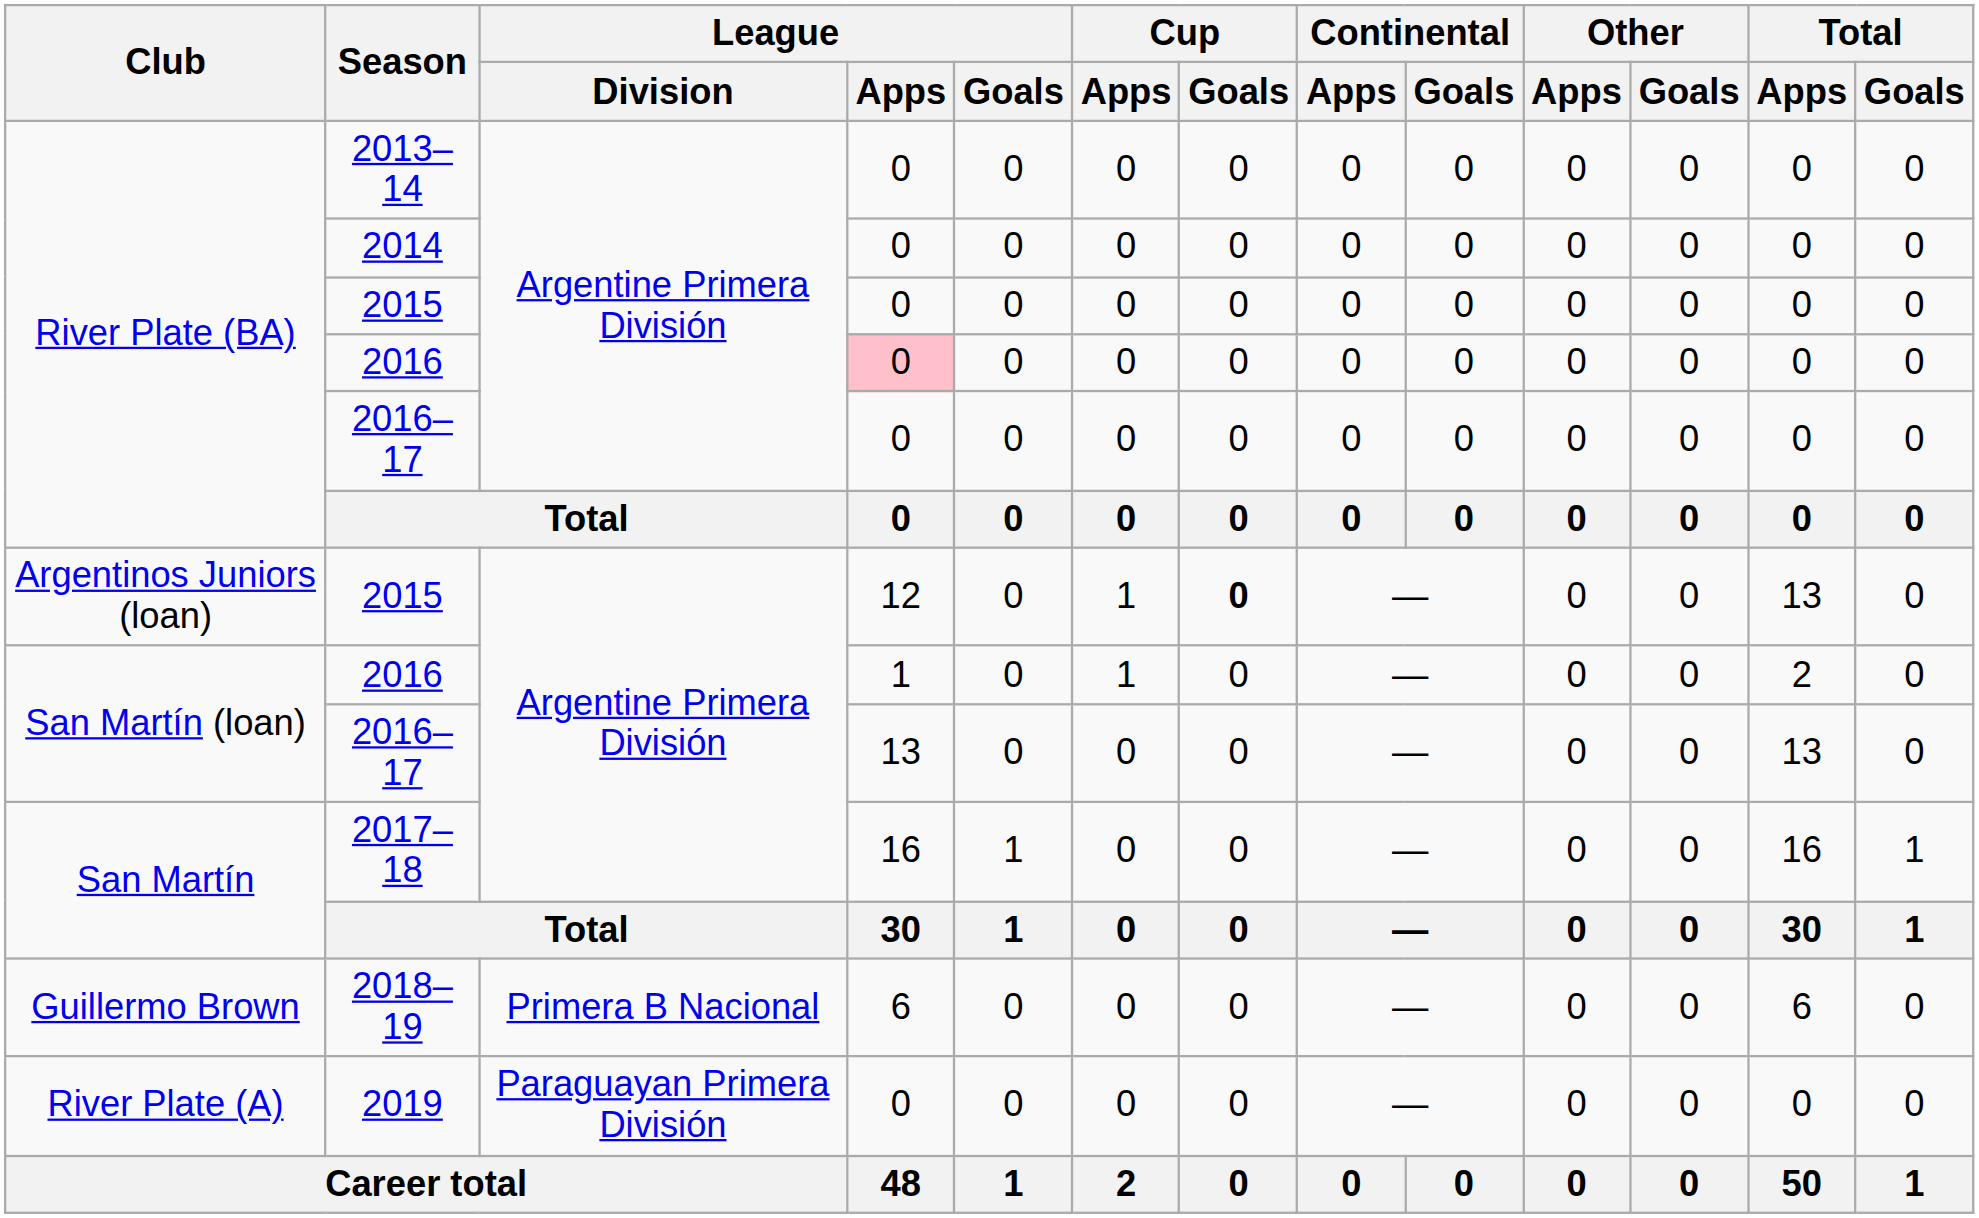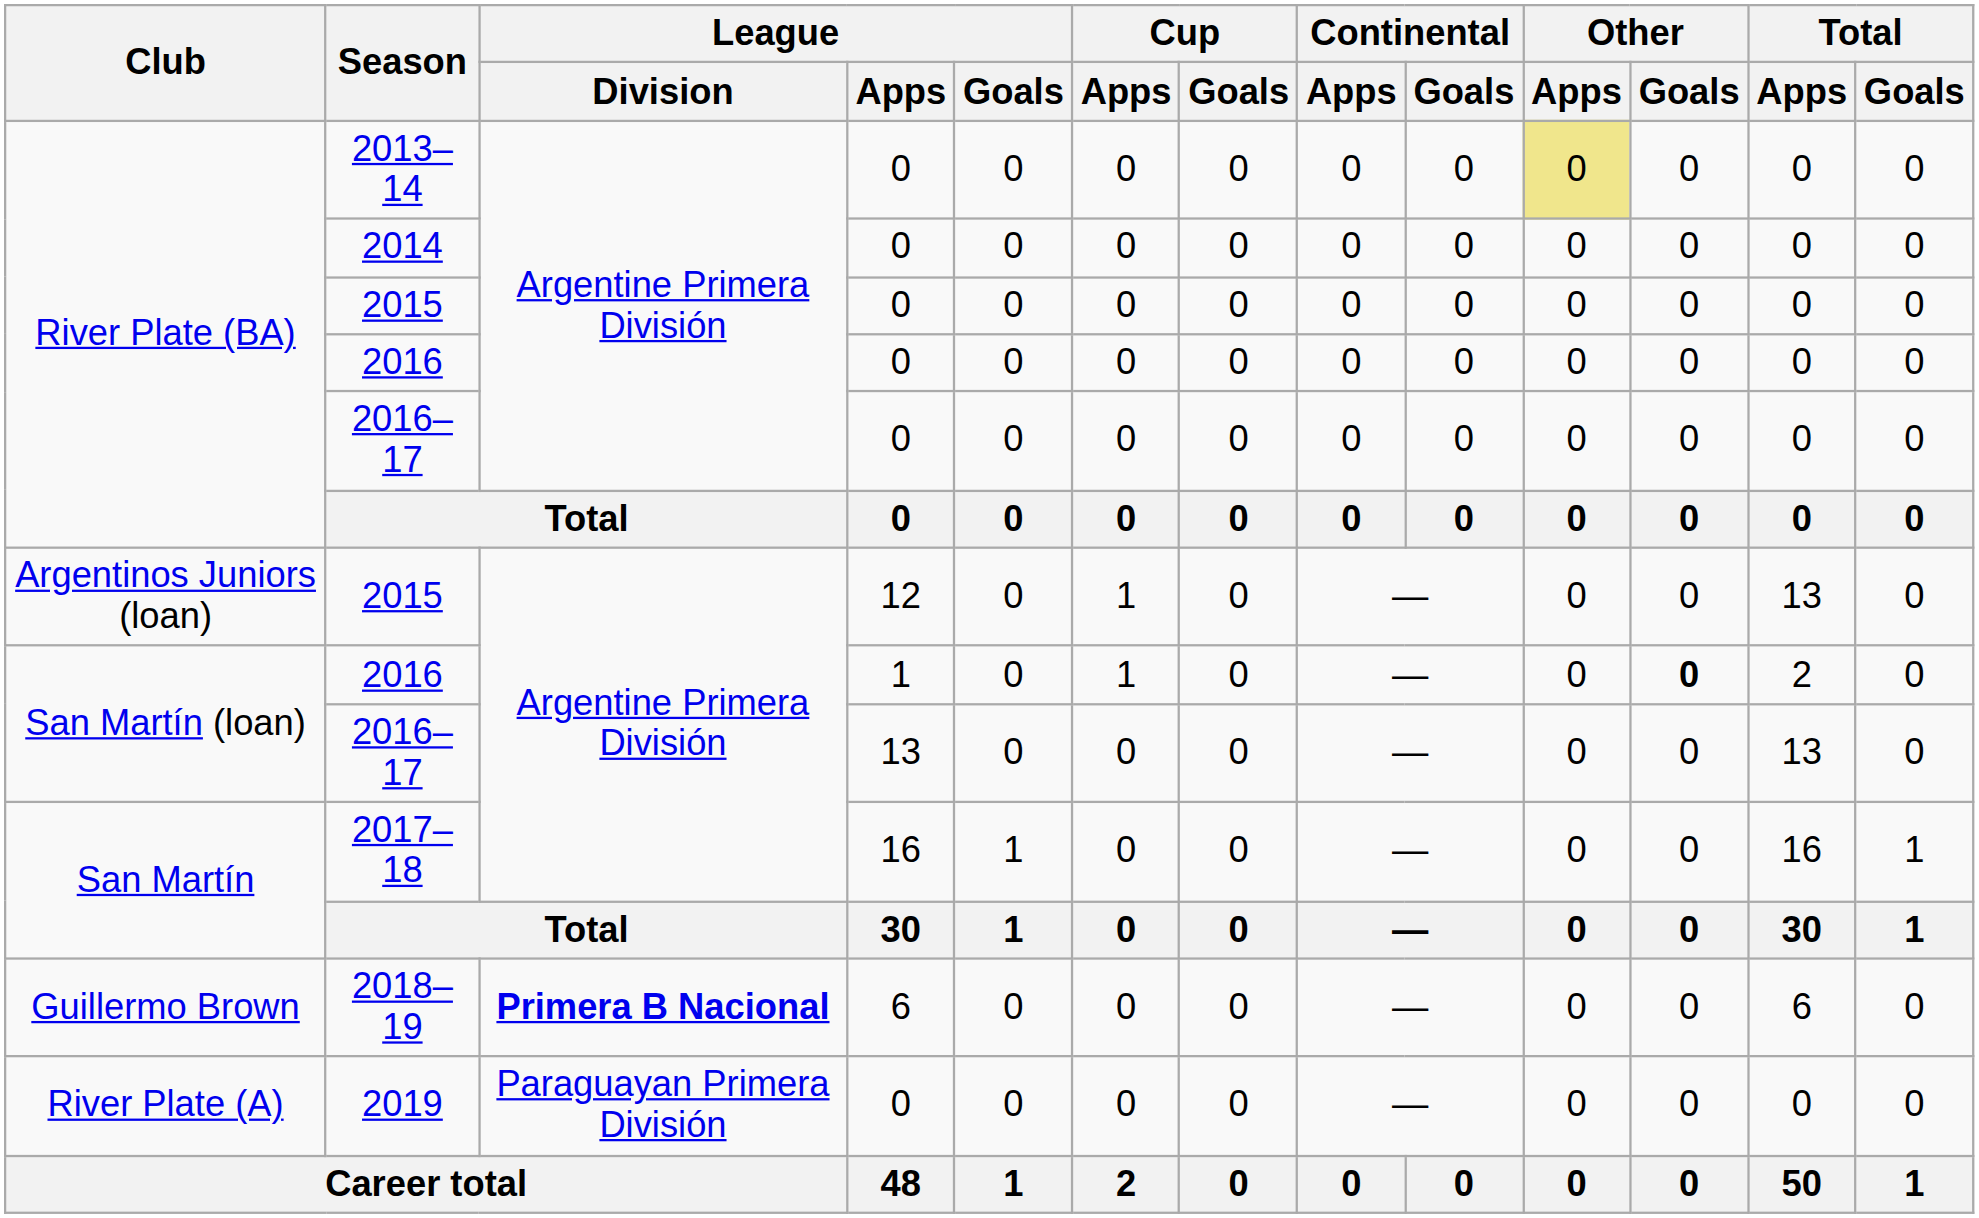(1577, 168) no background -> (1577, 168) khaki background
(901, 362) pink background -> (901, 362) no background
(1239, 596) bold -> (1239, 596) normal
(1689, 674) normal -> (1689, 674) bold
(663, 1006) normal -> (663, 1006) bold
